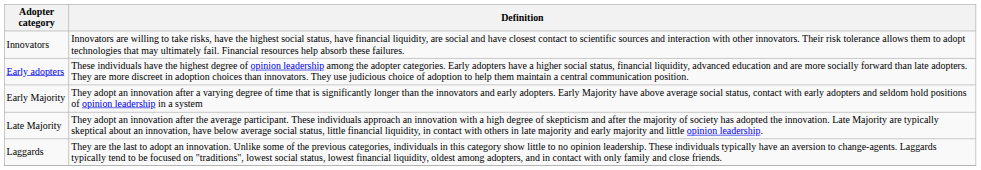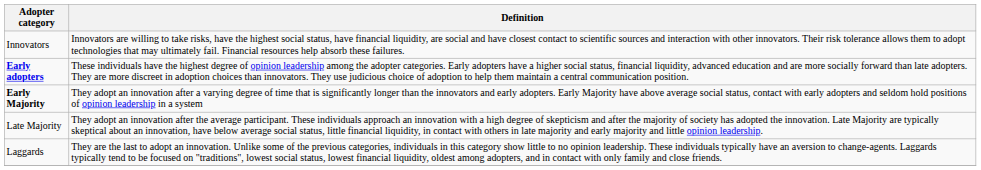(35, 71) normal -> (25, 71) bold
(36, 98) normal -> (26, 98) bold
